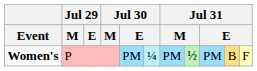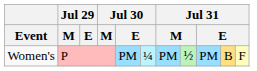(33, 55) bold -> (31, 55) normal
